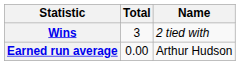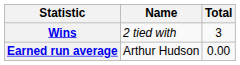columns swapped: (194, 13) <-> (137, 13)
